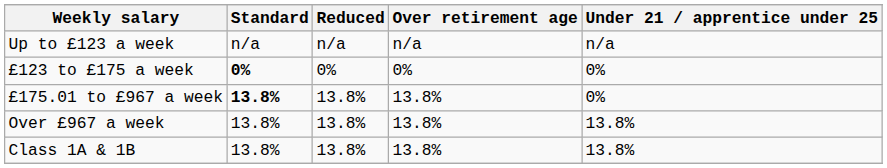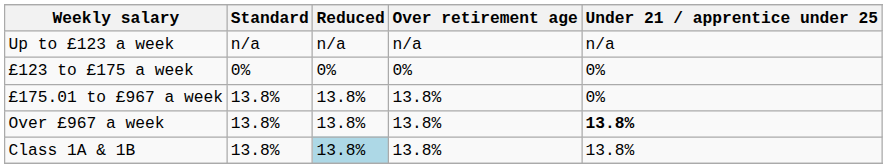(241, 71) bold -> (241, 71) normal
(255, 97) bold -> (255, 97) normal
(610, 124) normal -> (610, 124) bold
(341, 150) no background -> (341, 150) lightblue background
